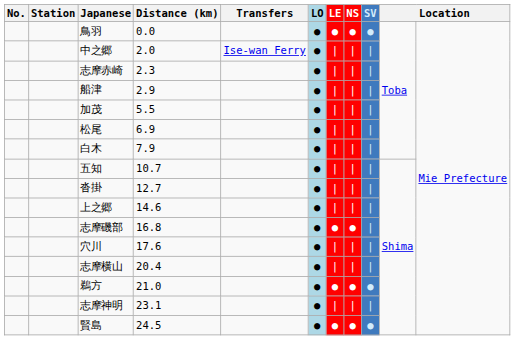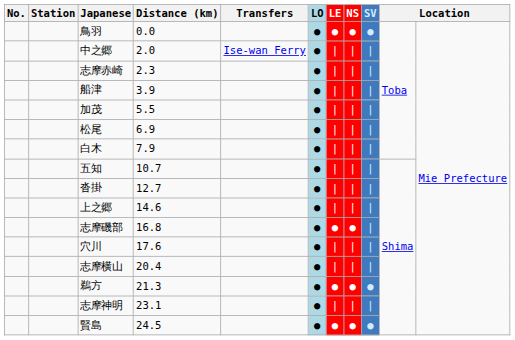(146, 90) 2.9 -> (146, 90) 3.9
(149, 286) 21.0 -> (149, 286) 21.3
